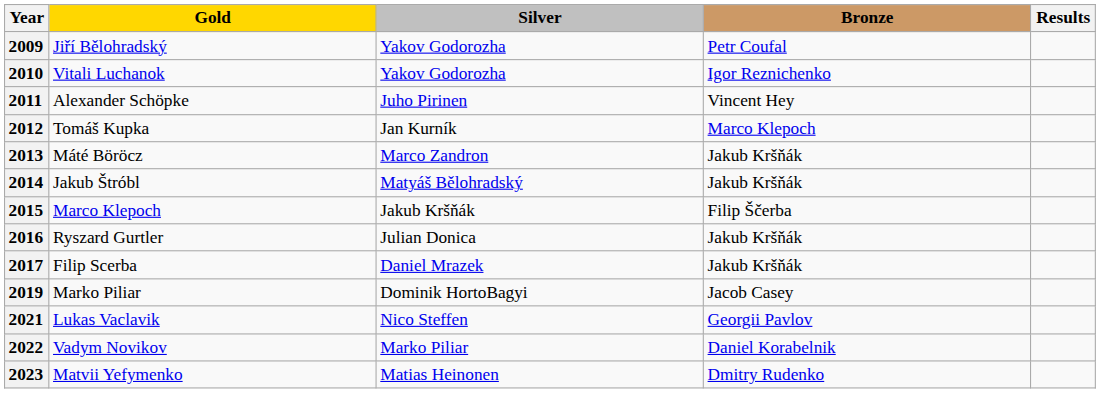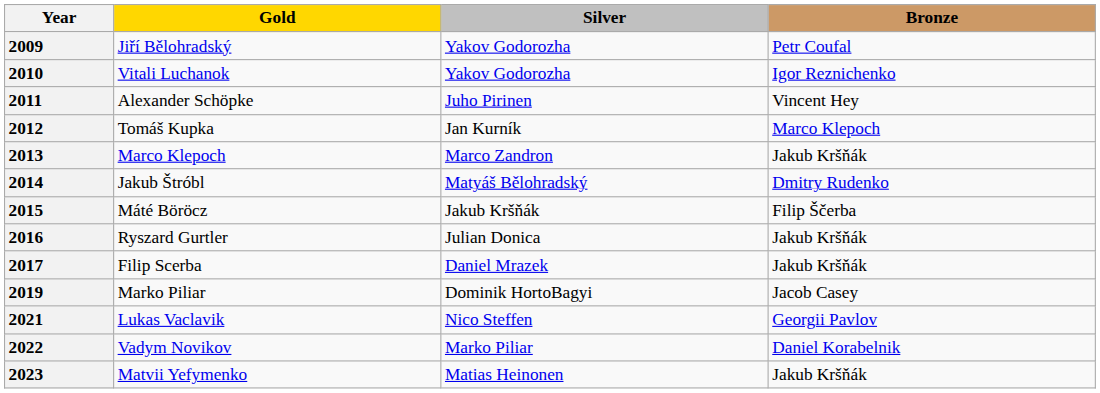- column: (1063, 18)
(98, 155) Máté Böröcz -> (172, 155) Marco Klepoch
(755, 182) Jakub Kršňák -> (831, 182) Dmitry Rudenko
(107, 210) Marco Klepoch -> (163, 210) Máté Böröcz
(766, 374) Dmitry Rudenko -> (820, 374) Jakub Kršňák
